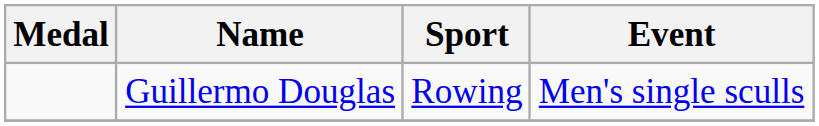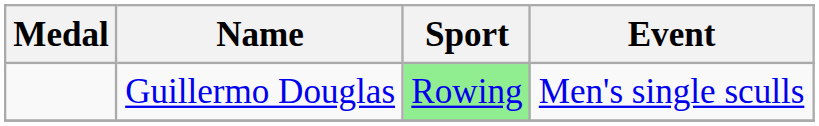(467, 91) no background -> (467, 91) lightgreen background
